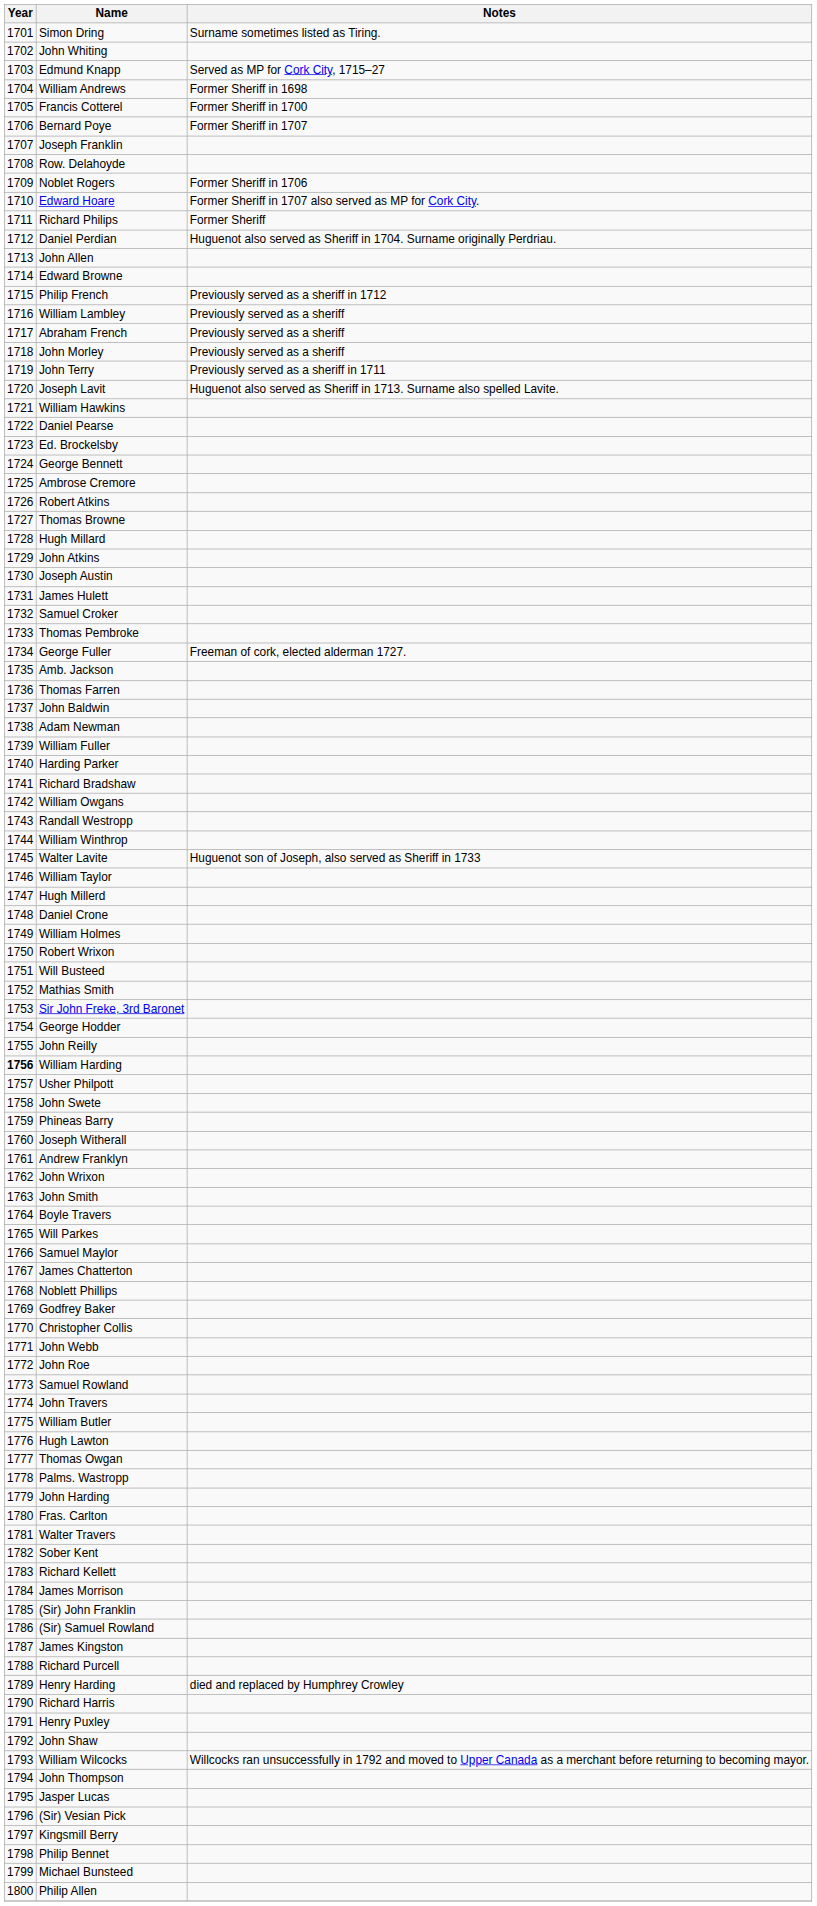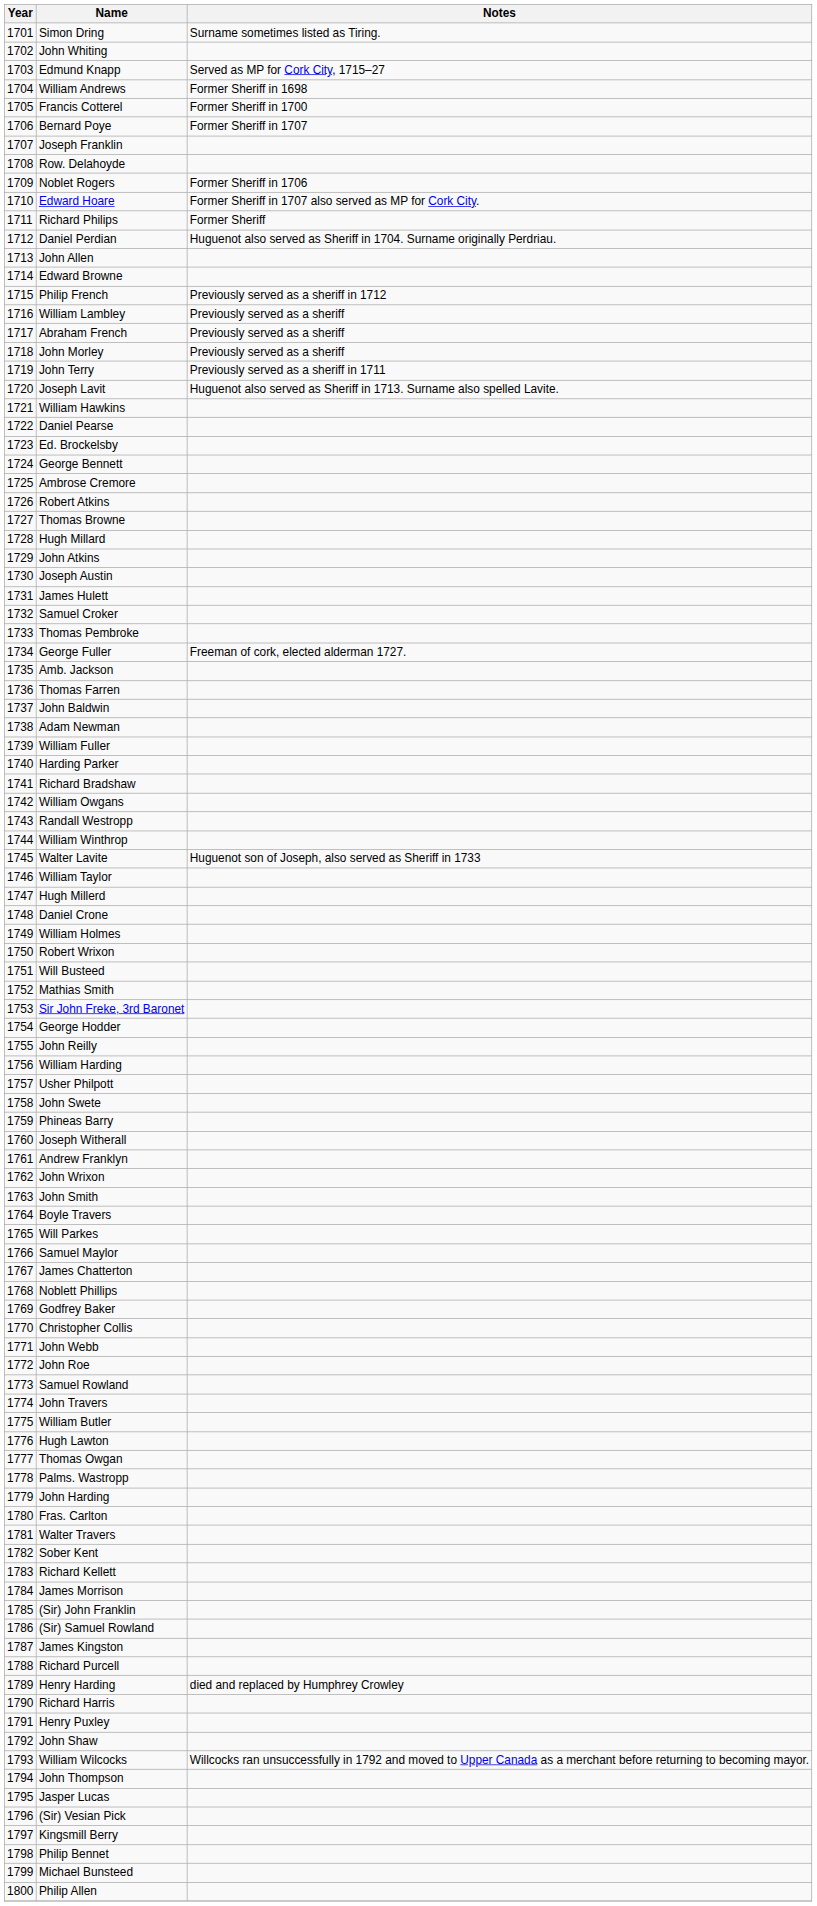(20, 1065) bold -> (20, 1065) normal
